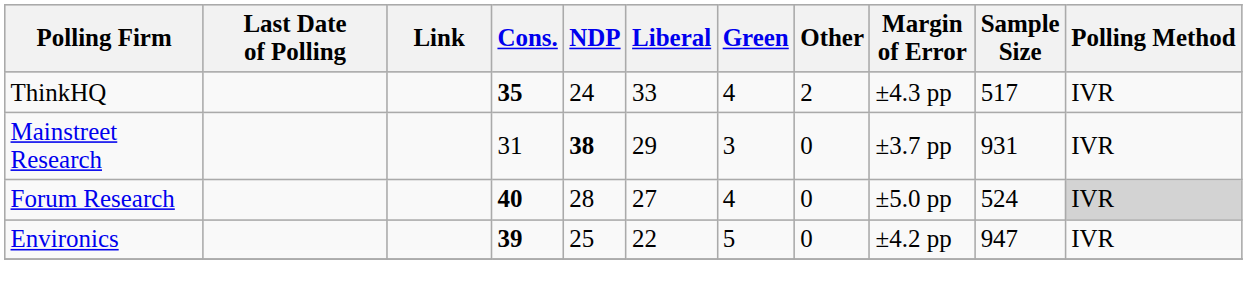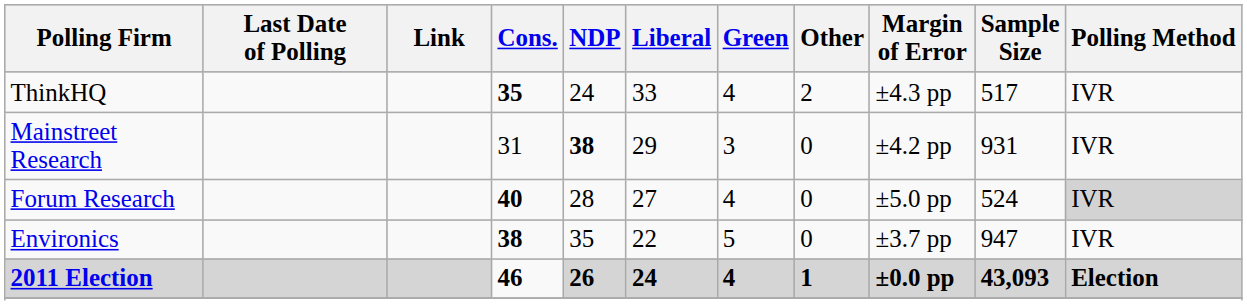(914, 145) ±3.7 pp -> (914, 145) ±4.2 pp
(510, 238) 39 -> (510, 238) 38
(582, 238) 25 -> (582, 238) 35
(914, 238) ±4.2 pp -> (914, 238) ±3.7 pp
+ row: (82, 278)
